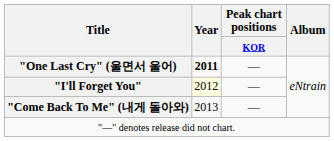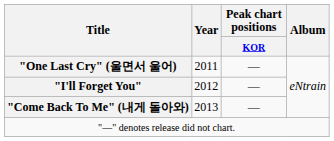(206, 66) bold -> (206, 66) normal
(206, 86) lightyellow background -> (206, 86) no background
